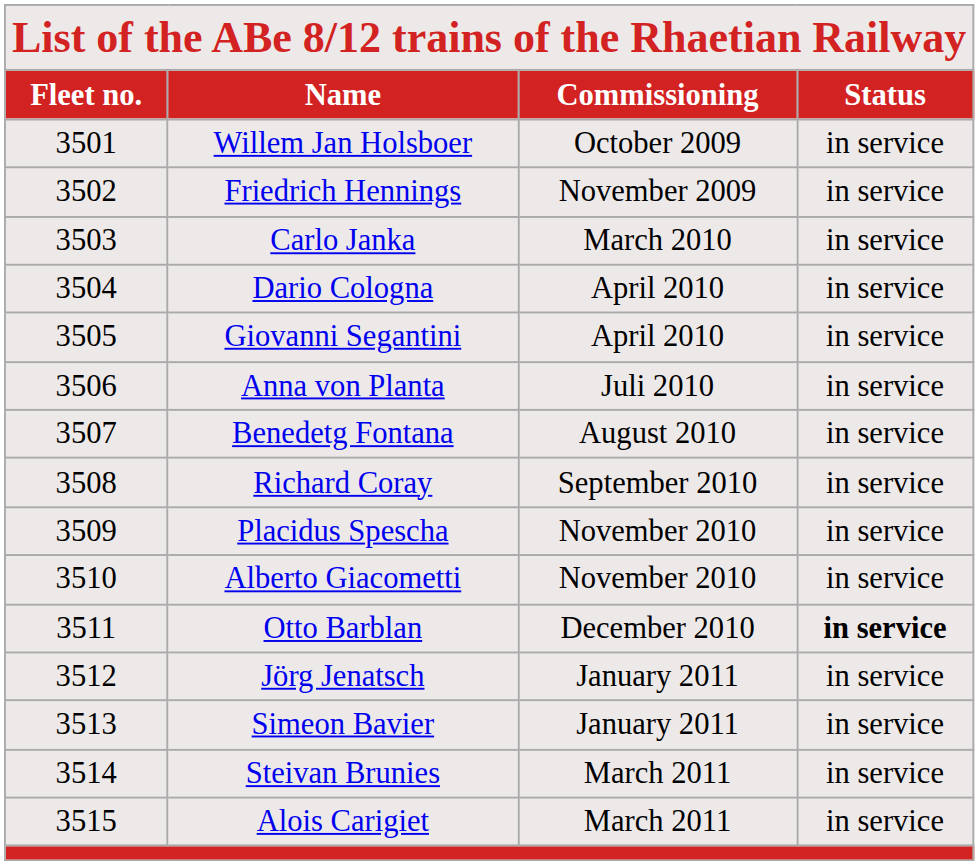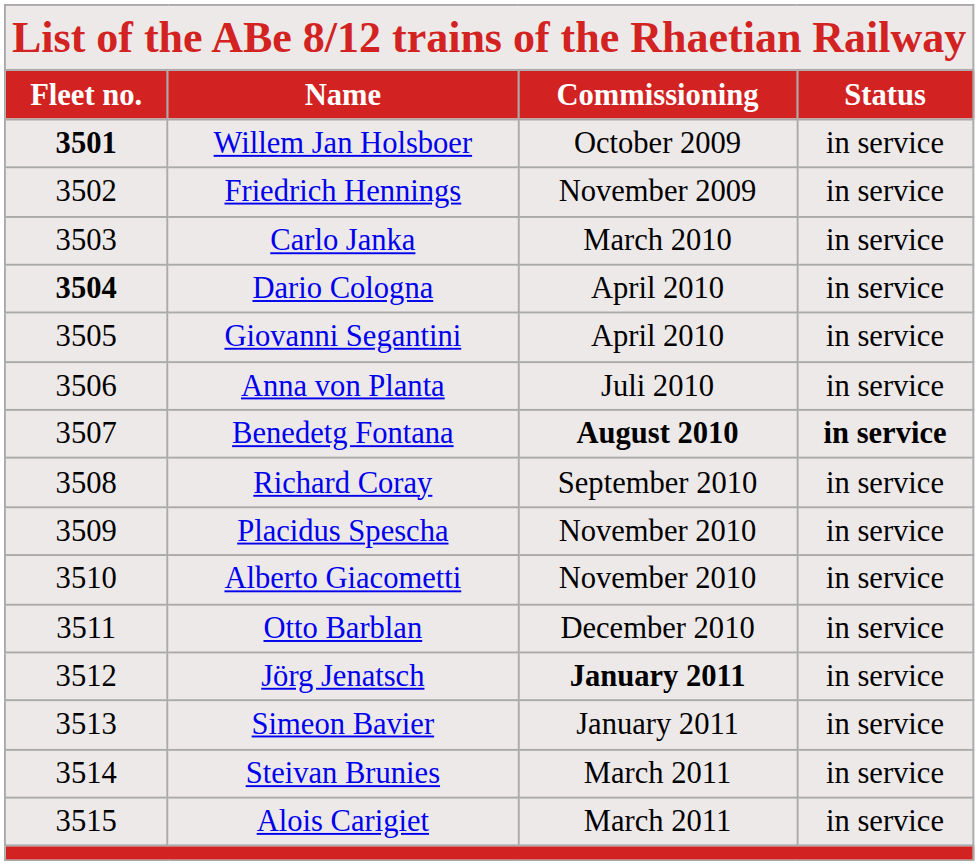(86, 142) normal -> (86, 142) bold
(86, 288) normal -> (86, 288) bold
(658, 433) normal -> (658, 433) bold
(885, 433) normal -> (885, 433) bold
(885, 627) bold -> (885, 627) normal
(658, 675) normal -> (658, 675) bold
